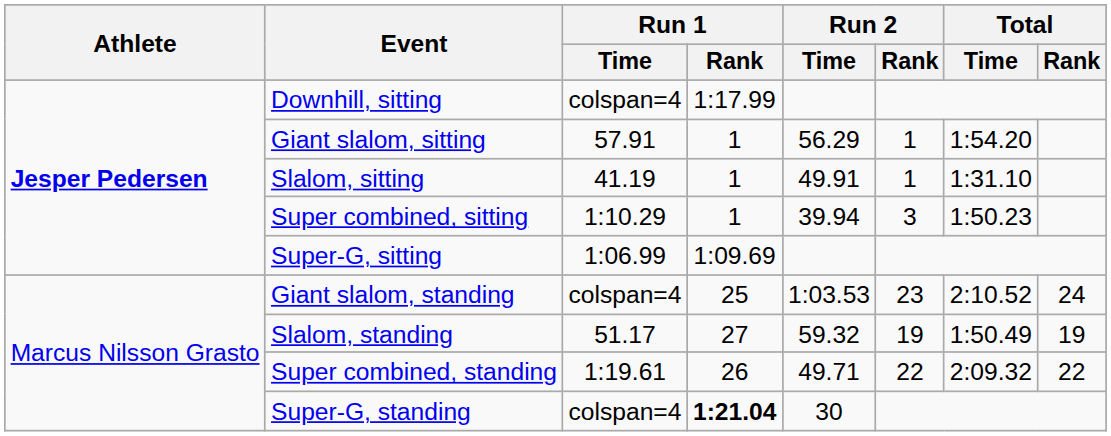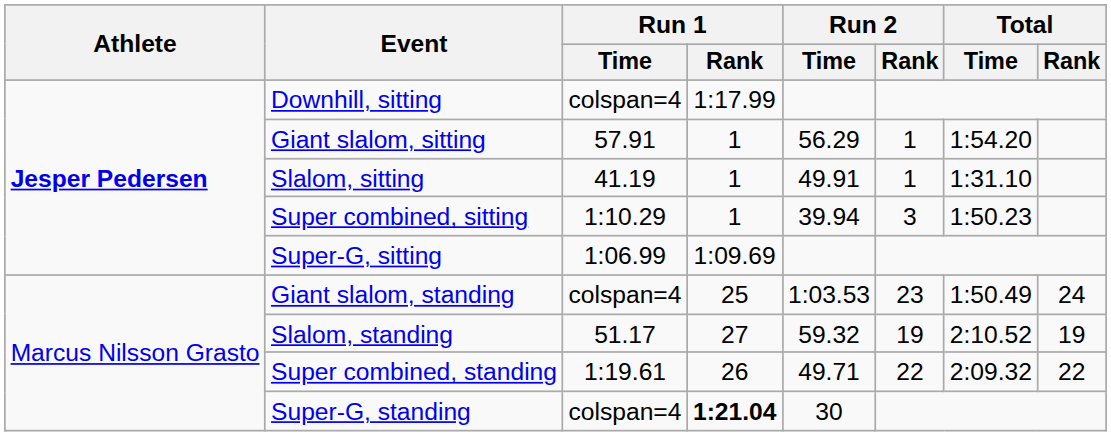(991, 295) 2:10.52 -> (991, 295) 1:50.49
(991, 334) 1:50.49 -> (991, 334) 2:10.52
